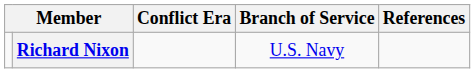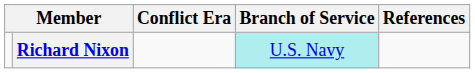(307, 50) no background -> (307, 50) paleturquoise background
